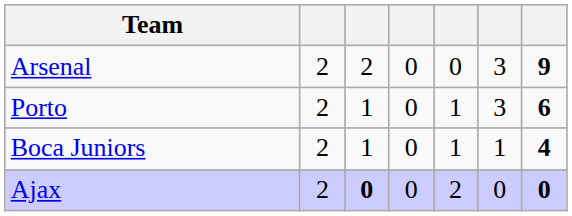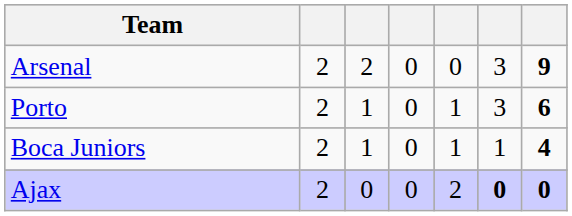(367, 189) bold -> (367, 189) normal
(500, 189) normal -> (500, 189) bold
